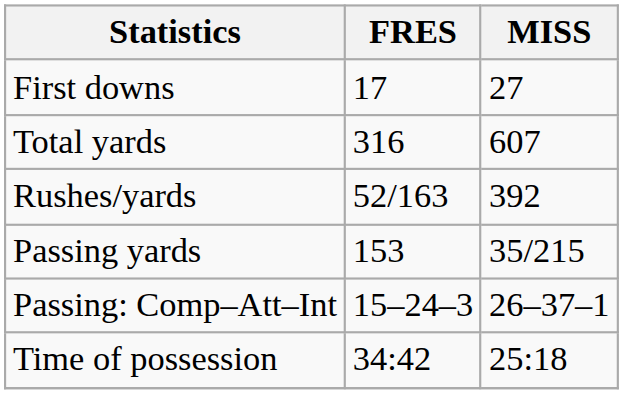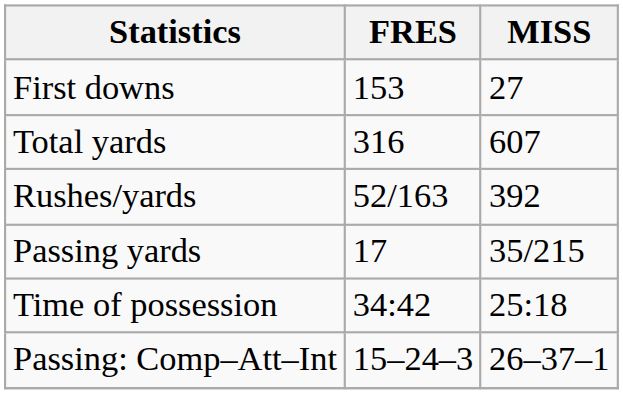(370, 86) 17 -> (379, 86) 153
(379, 250) 153 -> (370, 250) 17
rows swapped: (175, 304) <-> (145, 359)
